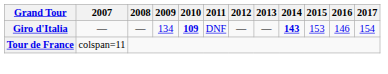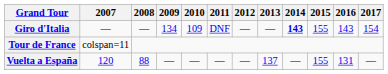(191, 28) bold -> (194, 28) normal
(317, 28) 153 -> (320, 28) 155
(342, 28) 146 -> (346, 28) 143
+ row: (42, 61)
